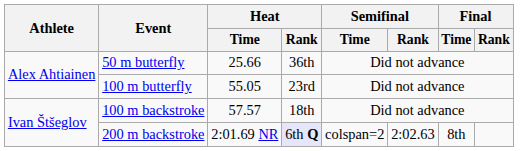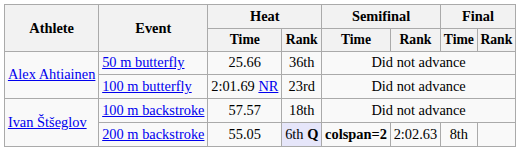(245, 86) 55.05 -> (245, 86) 2:01.69 NR
(245, 134) 2:01.69 NR -> (245, 134) 55.05
(355, 134) normal -> (356, 134) bold
